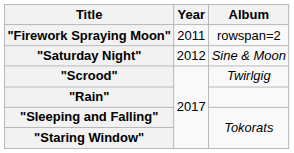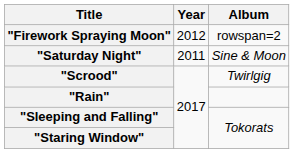(191, 35) 2011 -> (191, 35) 2012
(191, 55) 2012 -> (191, 55) 2011
